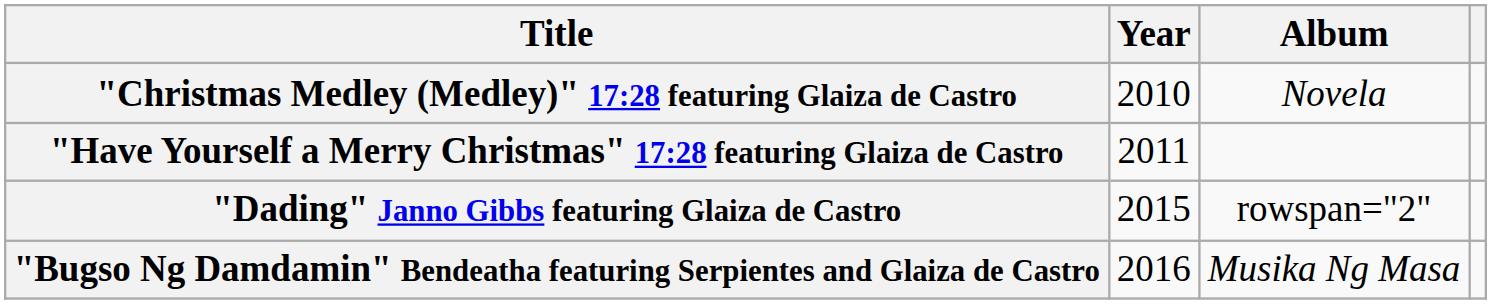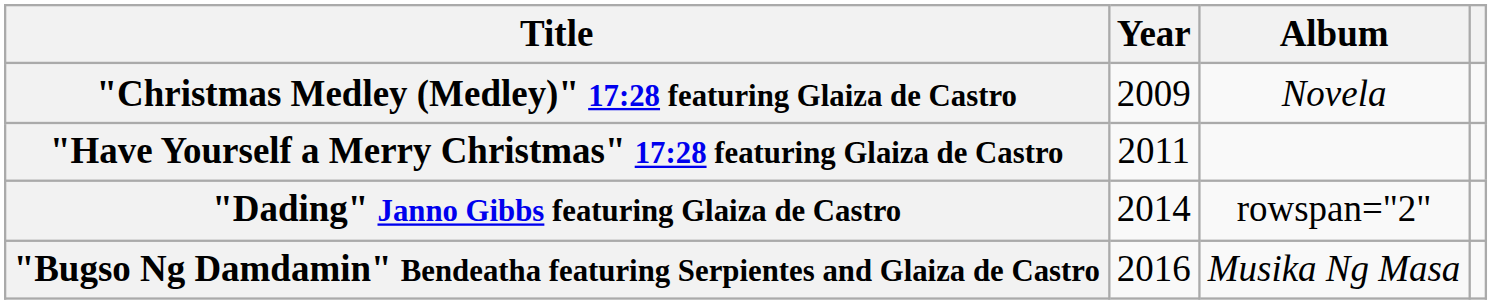(1154, 92) 2010 -> (1154, 92) 2009
(1154, 209) 2015 -> (1154, 209) 2014
